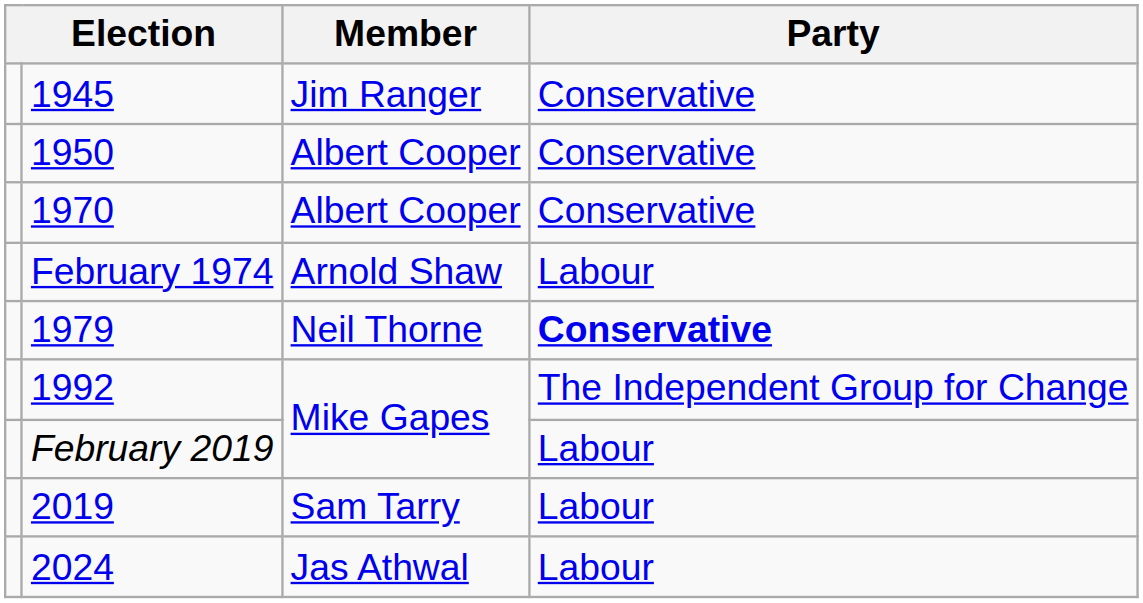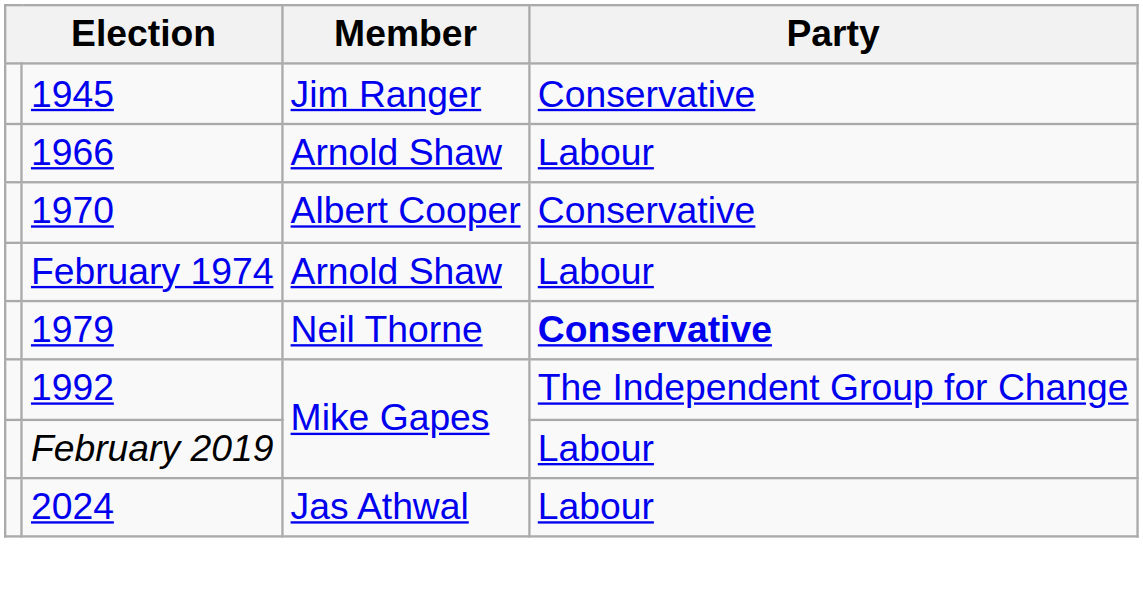- row: (72, 152)
+ row: (72, 152)
- row: (72, 507)
